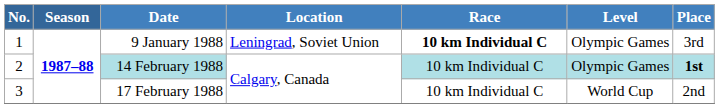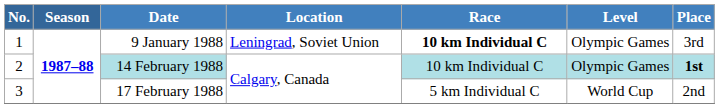(485, 91) 10 km Individual C -> (485, 91) 5 km Individual C
